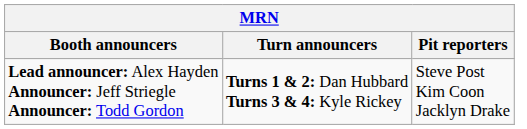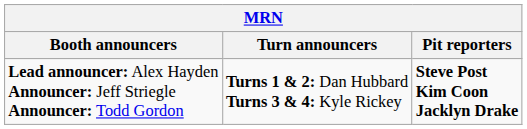(463, 91) normal -> (467, 91) bold
